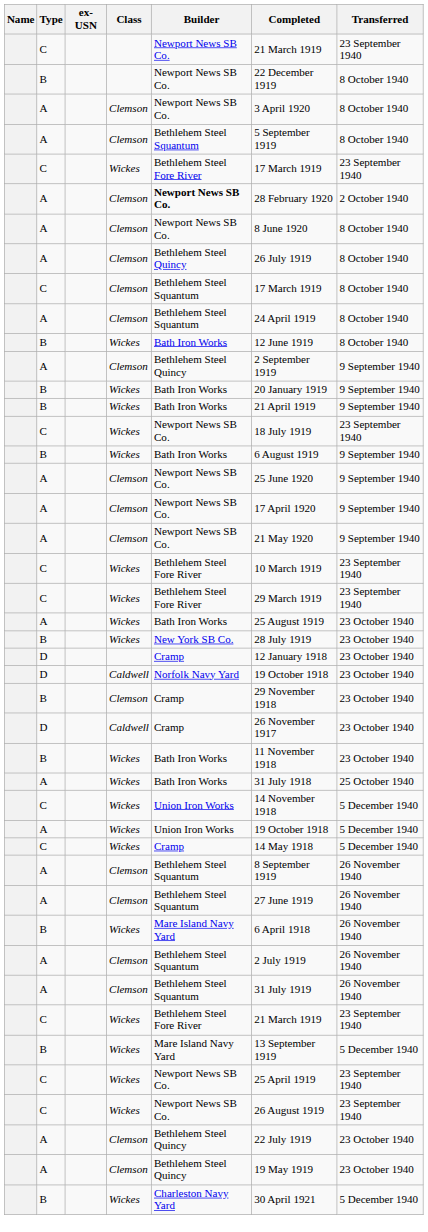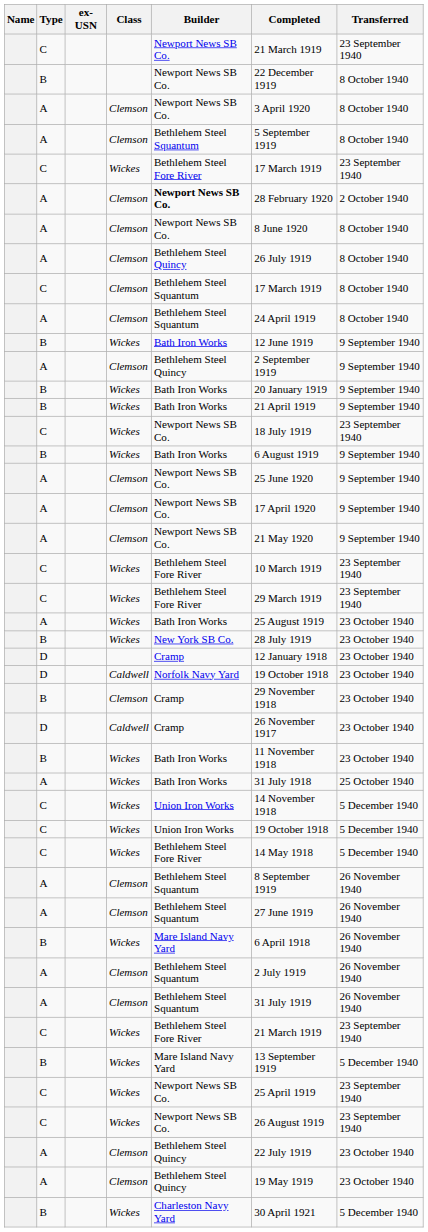(374, 342) 8 October 1940 -> (380, 342) 9 September 1940
(44, 829) A -> (43, 829) C
(169, 846) Cramp -> (190, 852) Bethlehem Steel Fore River
